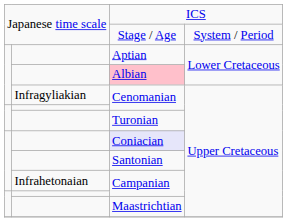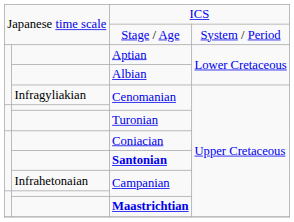(129, 74) pink background -> (129, 74) no background
(138, 140) lavender background -> (138, 140) no background
(137, 160) normal -> (140, 160) bold
(147, 206) normal -> (150, 206) bold
